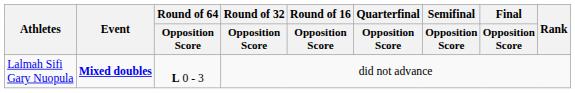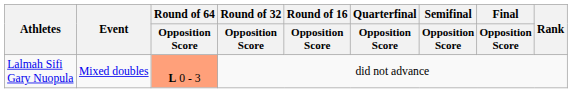(115, 71) bold -> (114, 71) normal
(188, 78) no background -> (184, 78) lightsalmon background
